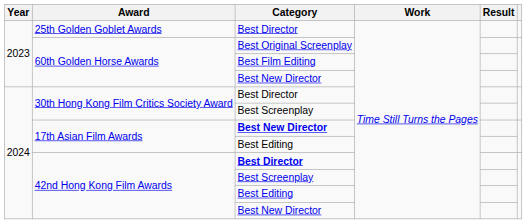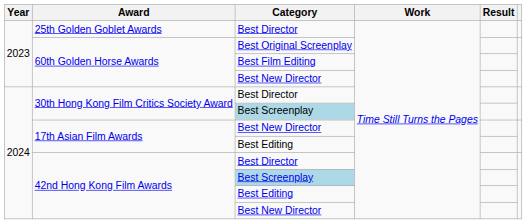(275, 111) no background -> (275, 111) lightblue background
(282, 128) bold -> (279, 128) normal
(270, 161) bold -> (268, 161) normal
(275, 177) no background -> (275, 177) lightblue background
